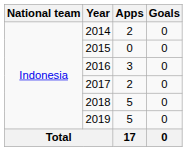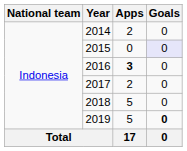(164, 48) no background -> (164, 48) lavender background
(130, 66) normal -> (130, 66) bold
(164, 119) normal -> (164, 119) bold
